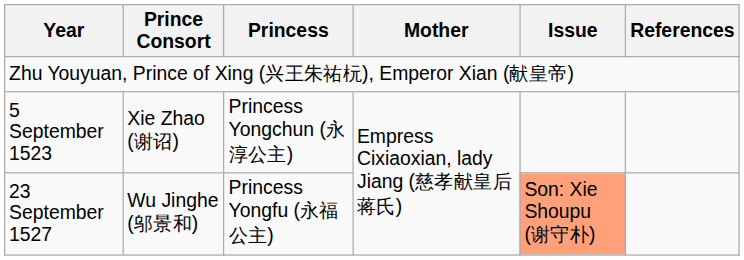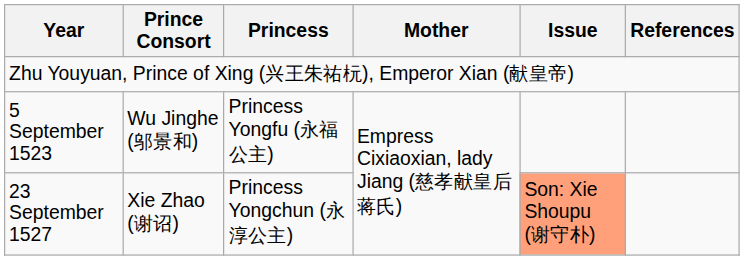(166, 130) Xie Zhao (谢诏) -> (173, 130) Wu Jinghe (邬景和)
(287, 130) Princess Yongchun (永淳公主) -> (284, 130) Princess Yongfu (永福公主)
(173, 212) Wu Jinghe (邬景和) -> (166, 212) Xie Zhao (谢诏)
(284, 212) Princess Yongfu (永福公主) -> (287, 212) Princess Yongchun (永淳公主)
